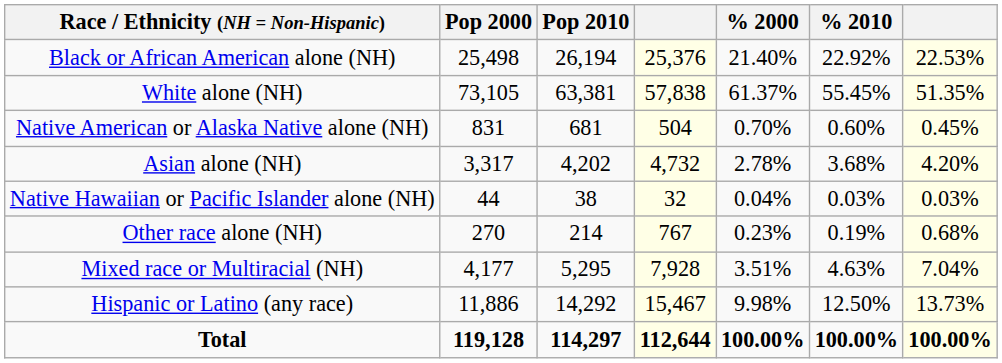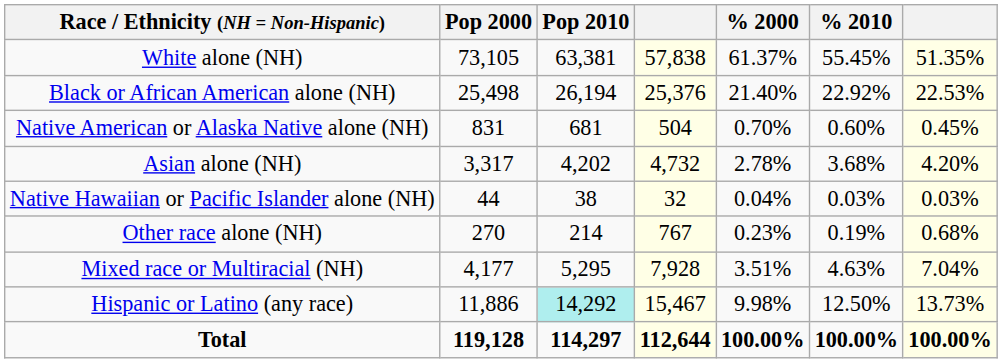rows swapped: (222, 92) <-> (222, 57)
(586, 304) no background -> (586, 304) paleturquoise background
